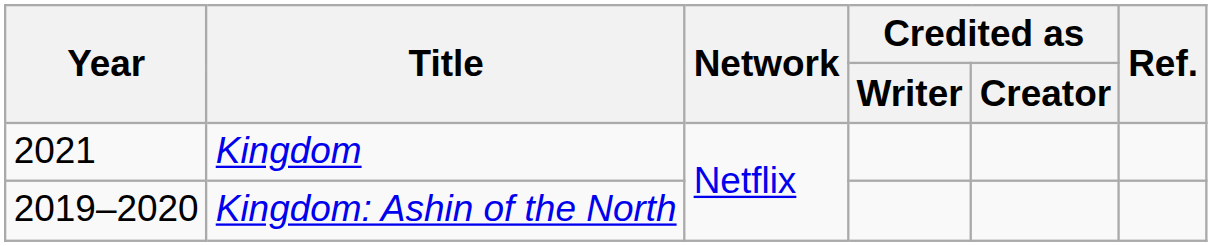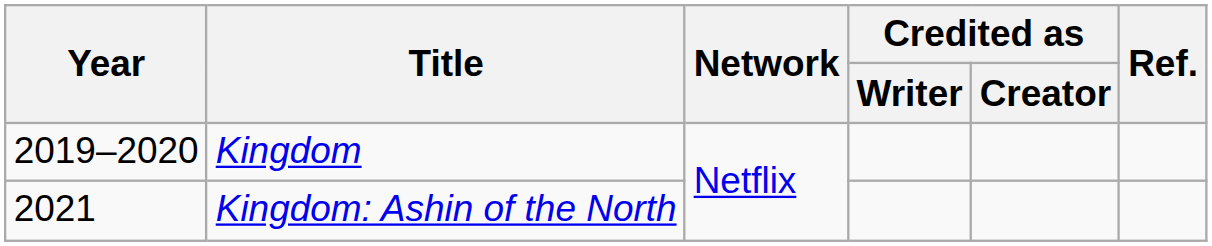(55, 151) 2021 -> (106, 151) 2019–2020
(106, 209) 2019–2020 -> (55, 209) 2021
